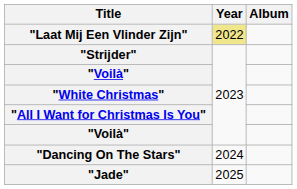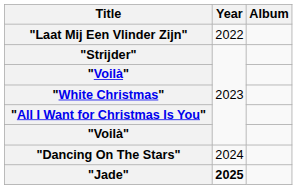(229, 34) khaki background -> (229, 34) no background
(229, 174) normal -> (229, 174) bold
